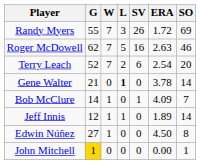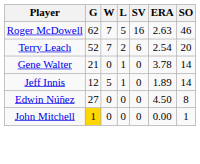- row: (45, 30)
(123, 82) bold -> (123, 64) normal
- row: (45, 99)
(109, 116) 1 -> (109, 82) 5
(109, 133) 1 -> (109, 99) 0
